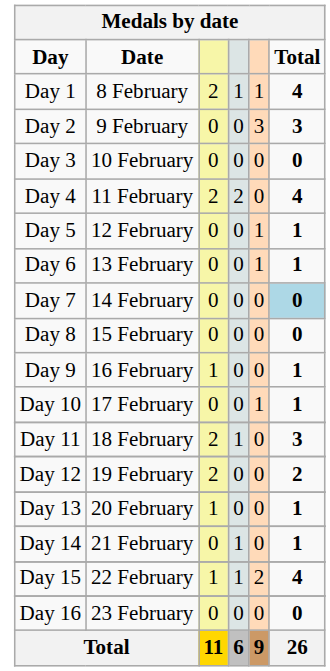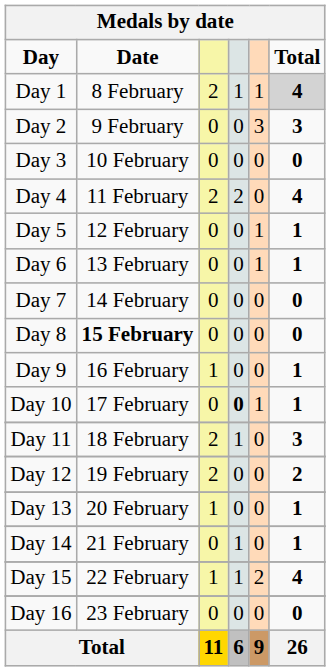(297, 91) no background -> (297, 91) lightgrey background
(297, 300) lightblue background -> (297, 300) no background
(142, 334) normal -> (138, 334) bold
(239, 404) normal -> (239, 404) bold
